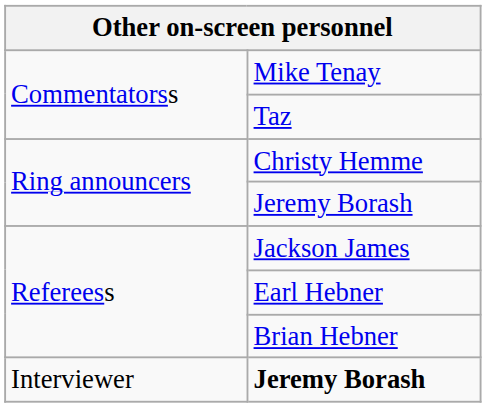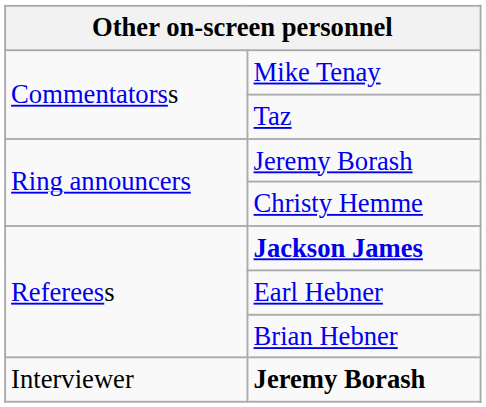(338, 159) Christy Hemme -> (333, 159) Jeremy Borash
(333, 203) Jeremy Borash -> (338, 203) Christy Hemme
(332, 247) normal -> (338, 247) bold
